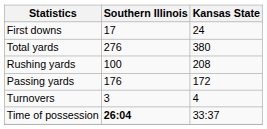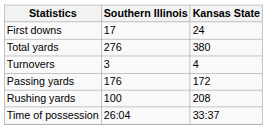rows swapped: (41, 64) <-> (31, 98)
(117, 115) bold -> (117, 115) normal
